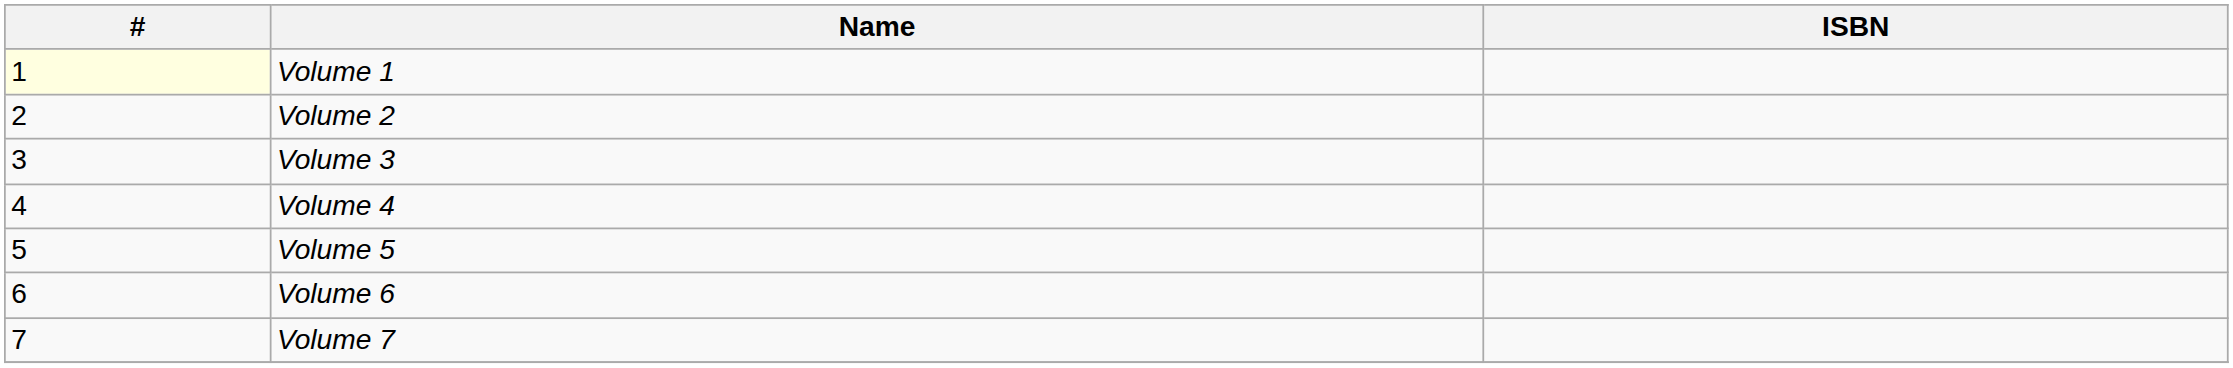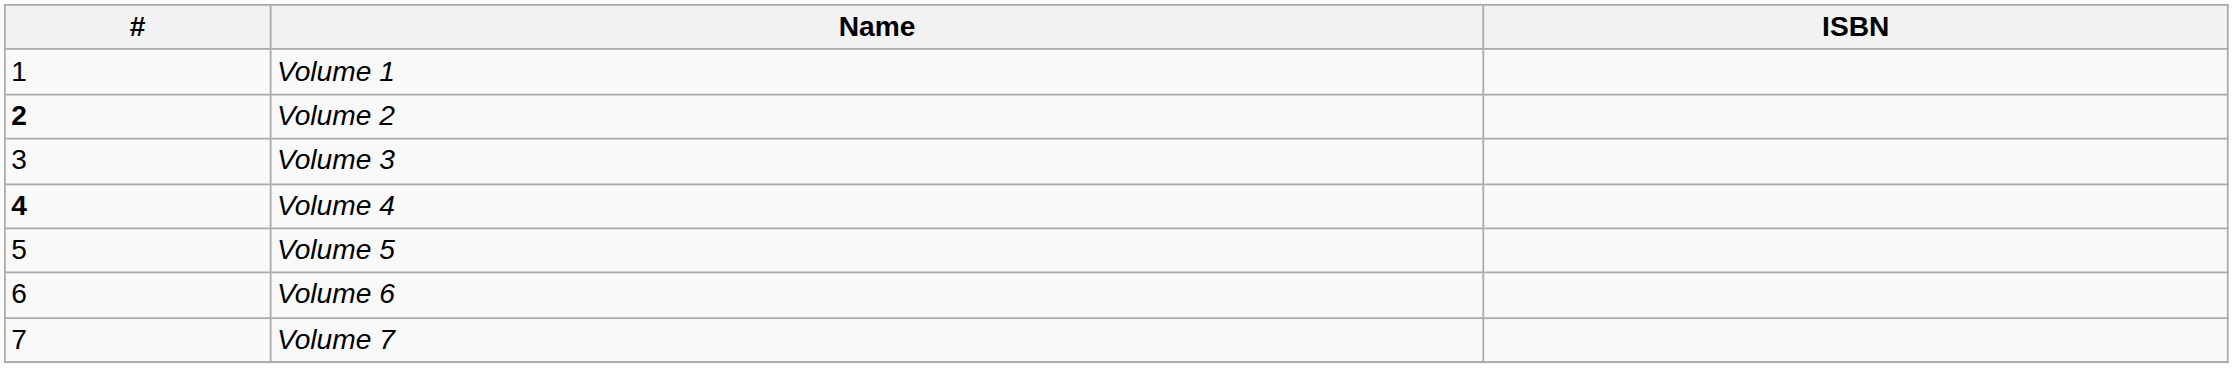(19, 71) lightyellow background -> (19, 71) no background
(19, 116) normal -> (19, 116) bold
(19, 205) normal -> (19, 205) bold
